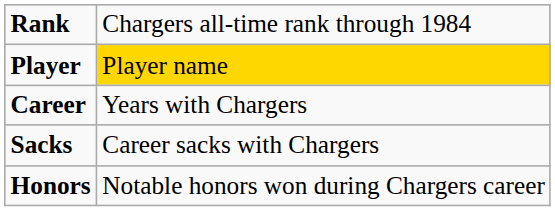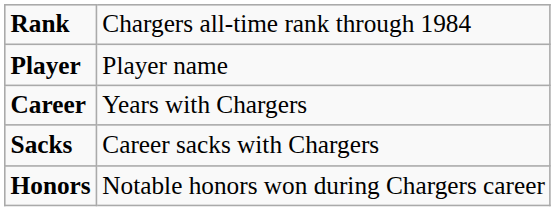(165, 64) gold background -> (165, 64) no background
